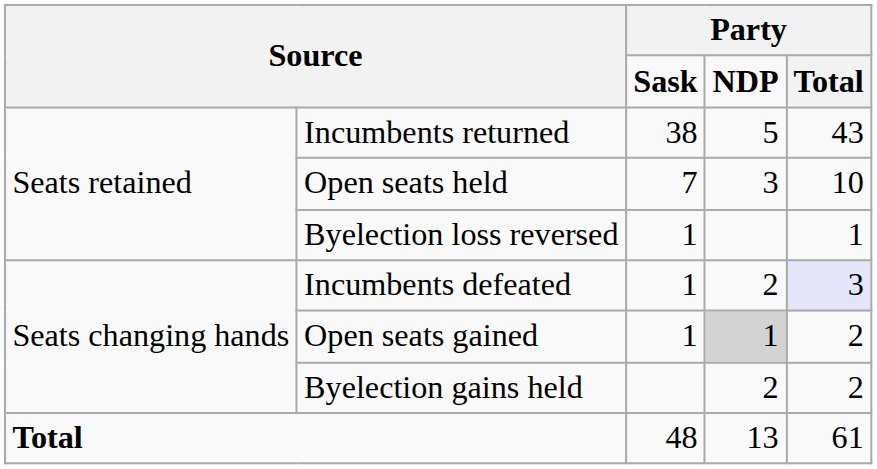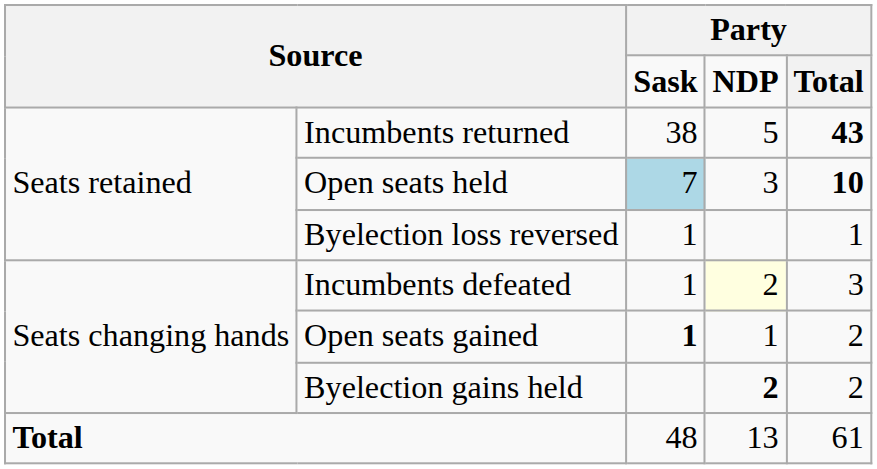(848, 132) normal -> (848, 132) bold
(690, 183) no background -> (690, 183) lightblue background
(848, 183) normal -> (848, 183) bold
(771, 285) no background -> (771, 285) lightyellow background
(856, 285) lavender background -> (856, 285) no background
(690, 336) normal -> (690, 336) bold
(771, 336) lightgrey background -> (771, 336) no background
(771, 387) normal -> (771, 387) bold
